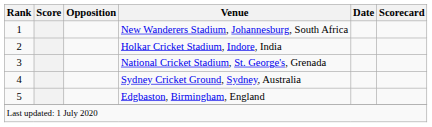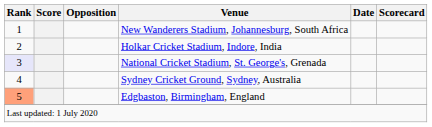(19, 63) no background -> (19, 63) lavender background
(19, 96) no background -> (19, 96) lightsalmon background
